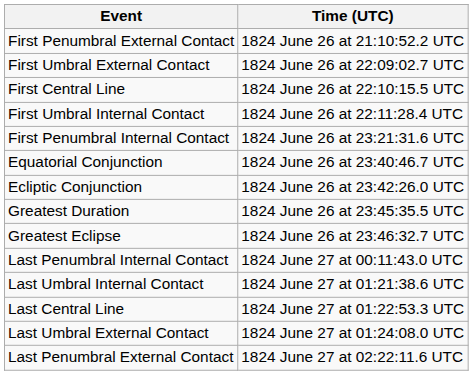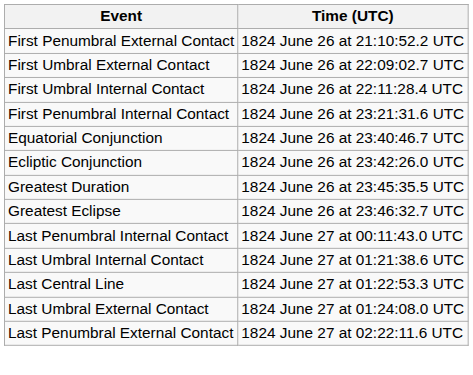- row: (66, 89)
